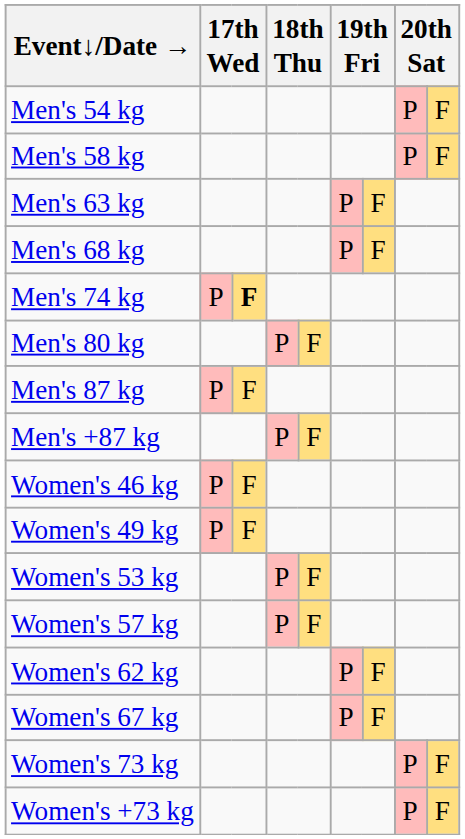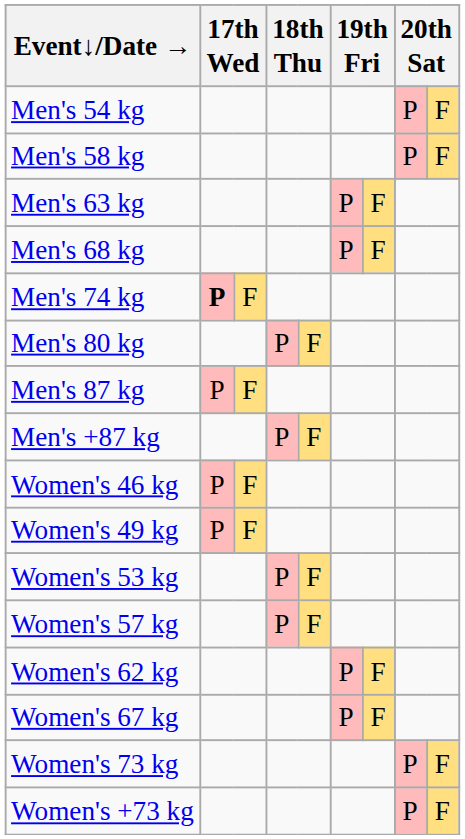(216, 296) normal -> (217, 296) bold
(249, 296) bold -> (250, 296) normal
